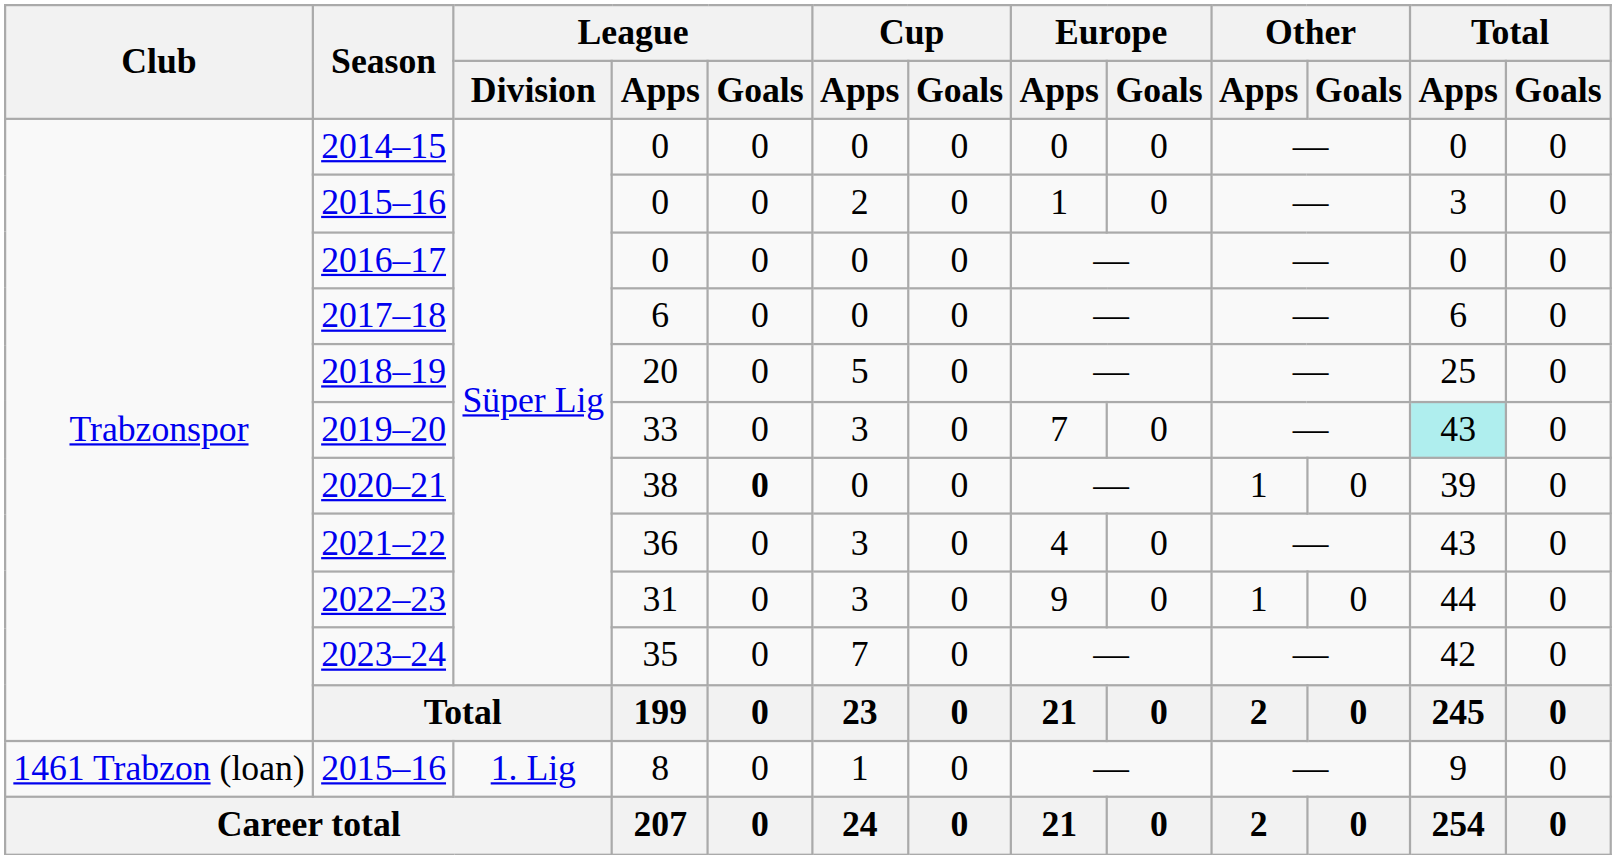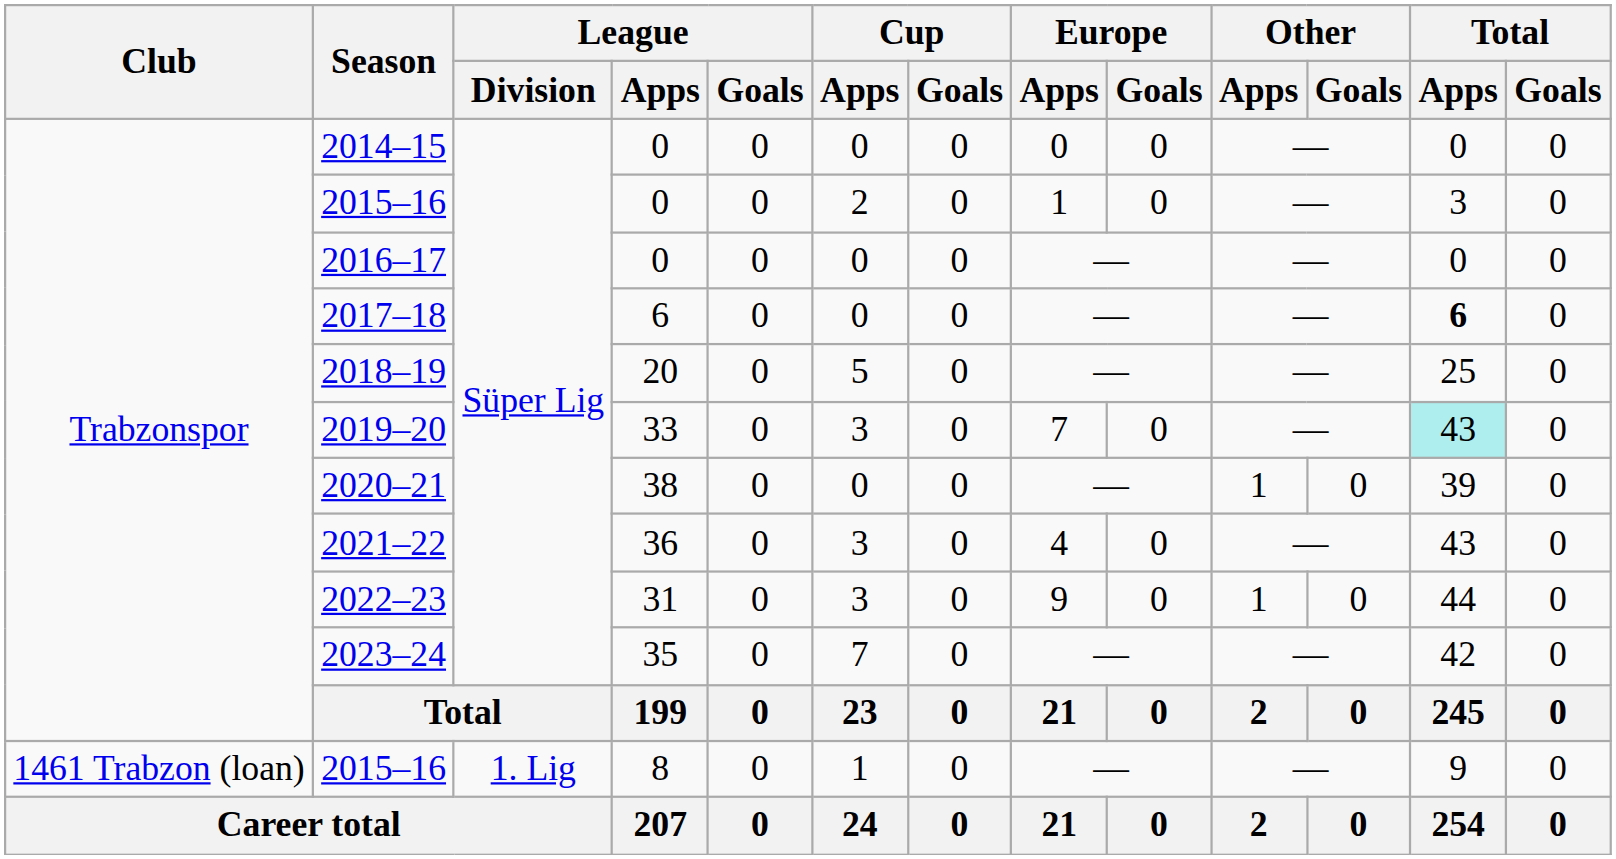(1458, 315) normal -> (1458, 315) bold
(760, 485) bold -> (760, 485) normal
